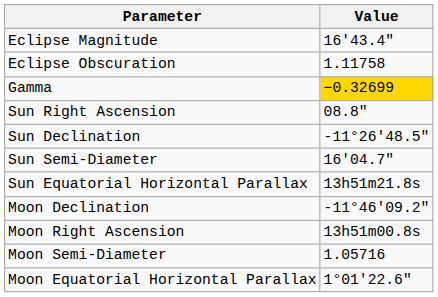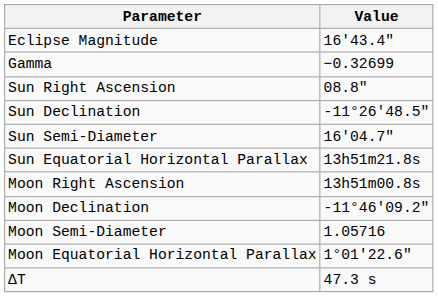- row: (92, 64)
(359, 88) gold background -> (359, 64) no background
rows swapped: (96, 232) <-> (79, 208)
+ row: (17, 280)
